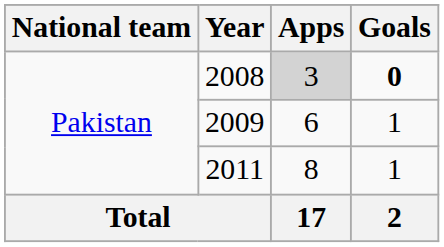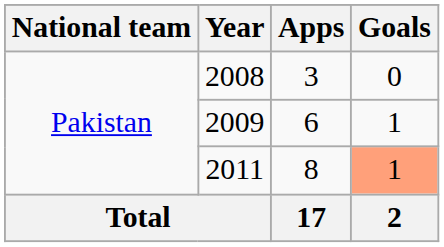(311, 75) lightgrey background -> (311, 75) no background
(394, 75) bold -> (394, 75) normal
(394, 169) no background -> (394, 169) lightsalmon background
